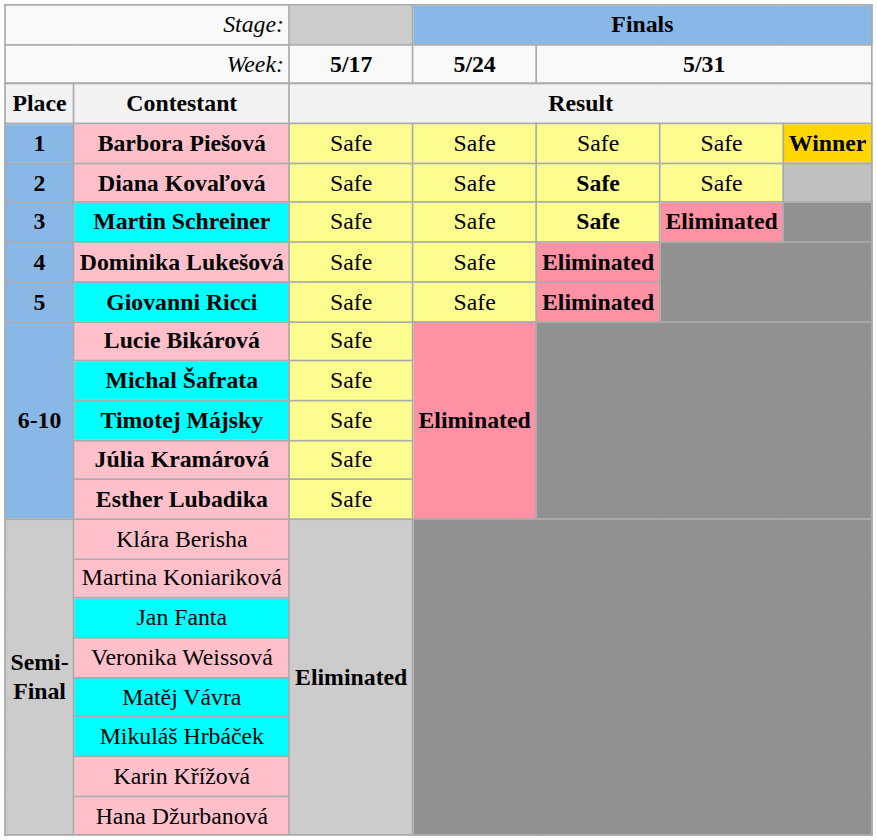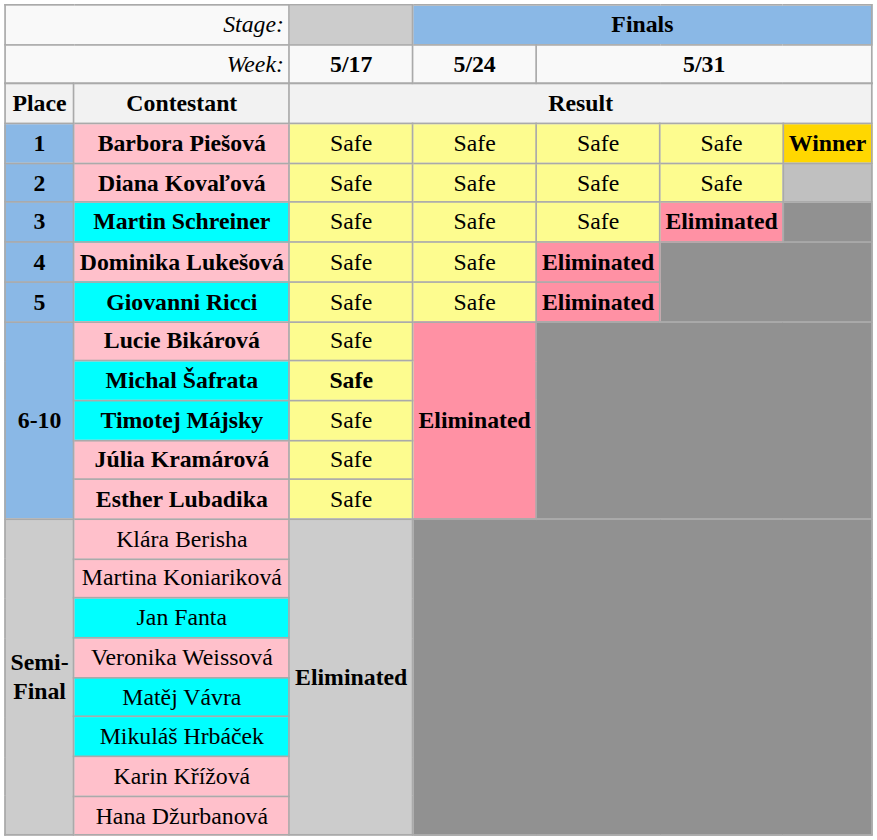(598, 182) bold -> (598, 182) normal
(598, 222) bold -> (598, 222) normal
(351, 380) normal -> (351, 380) bold
